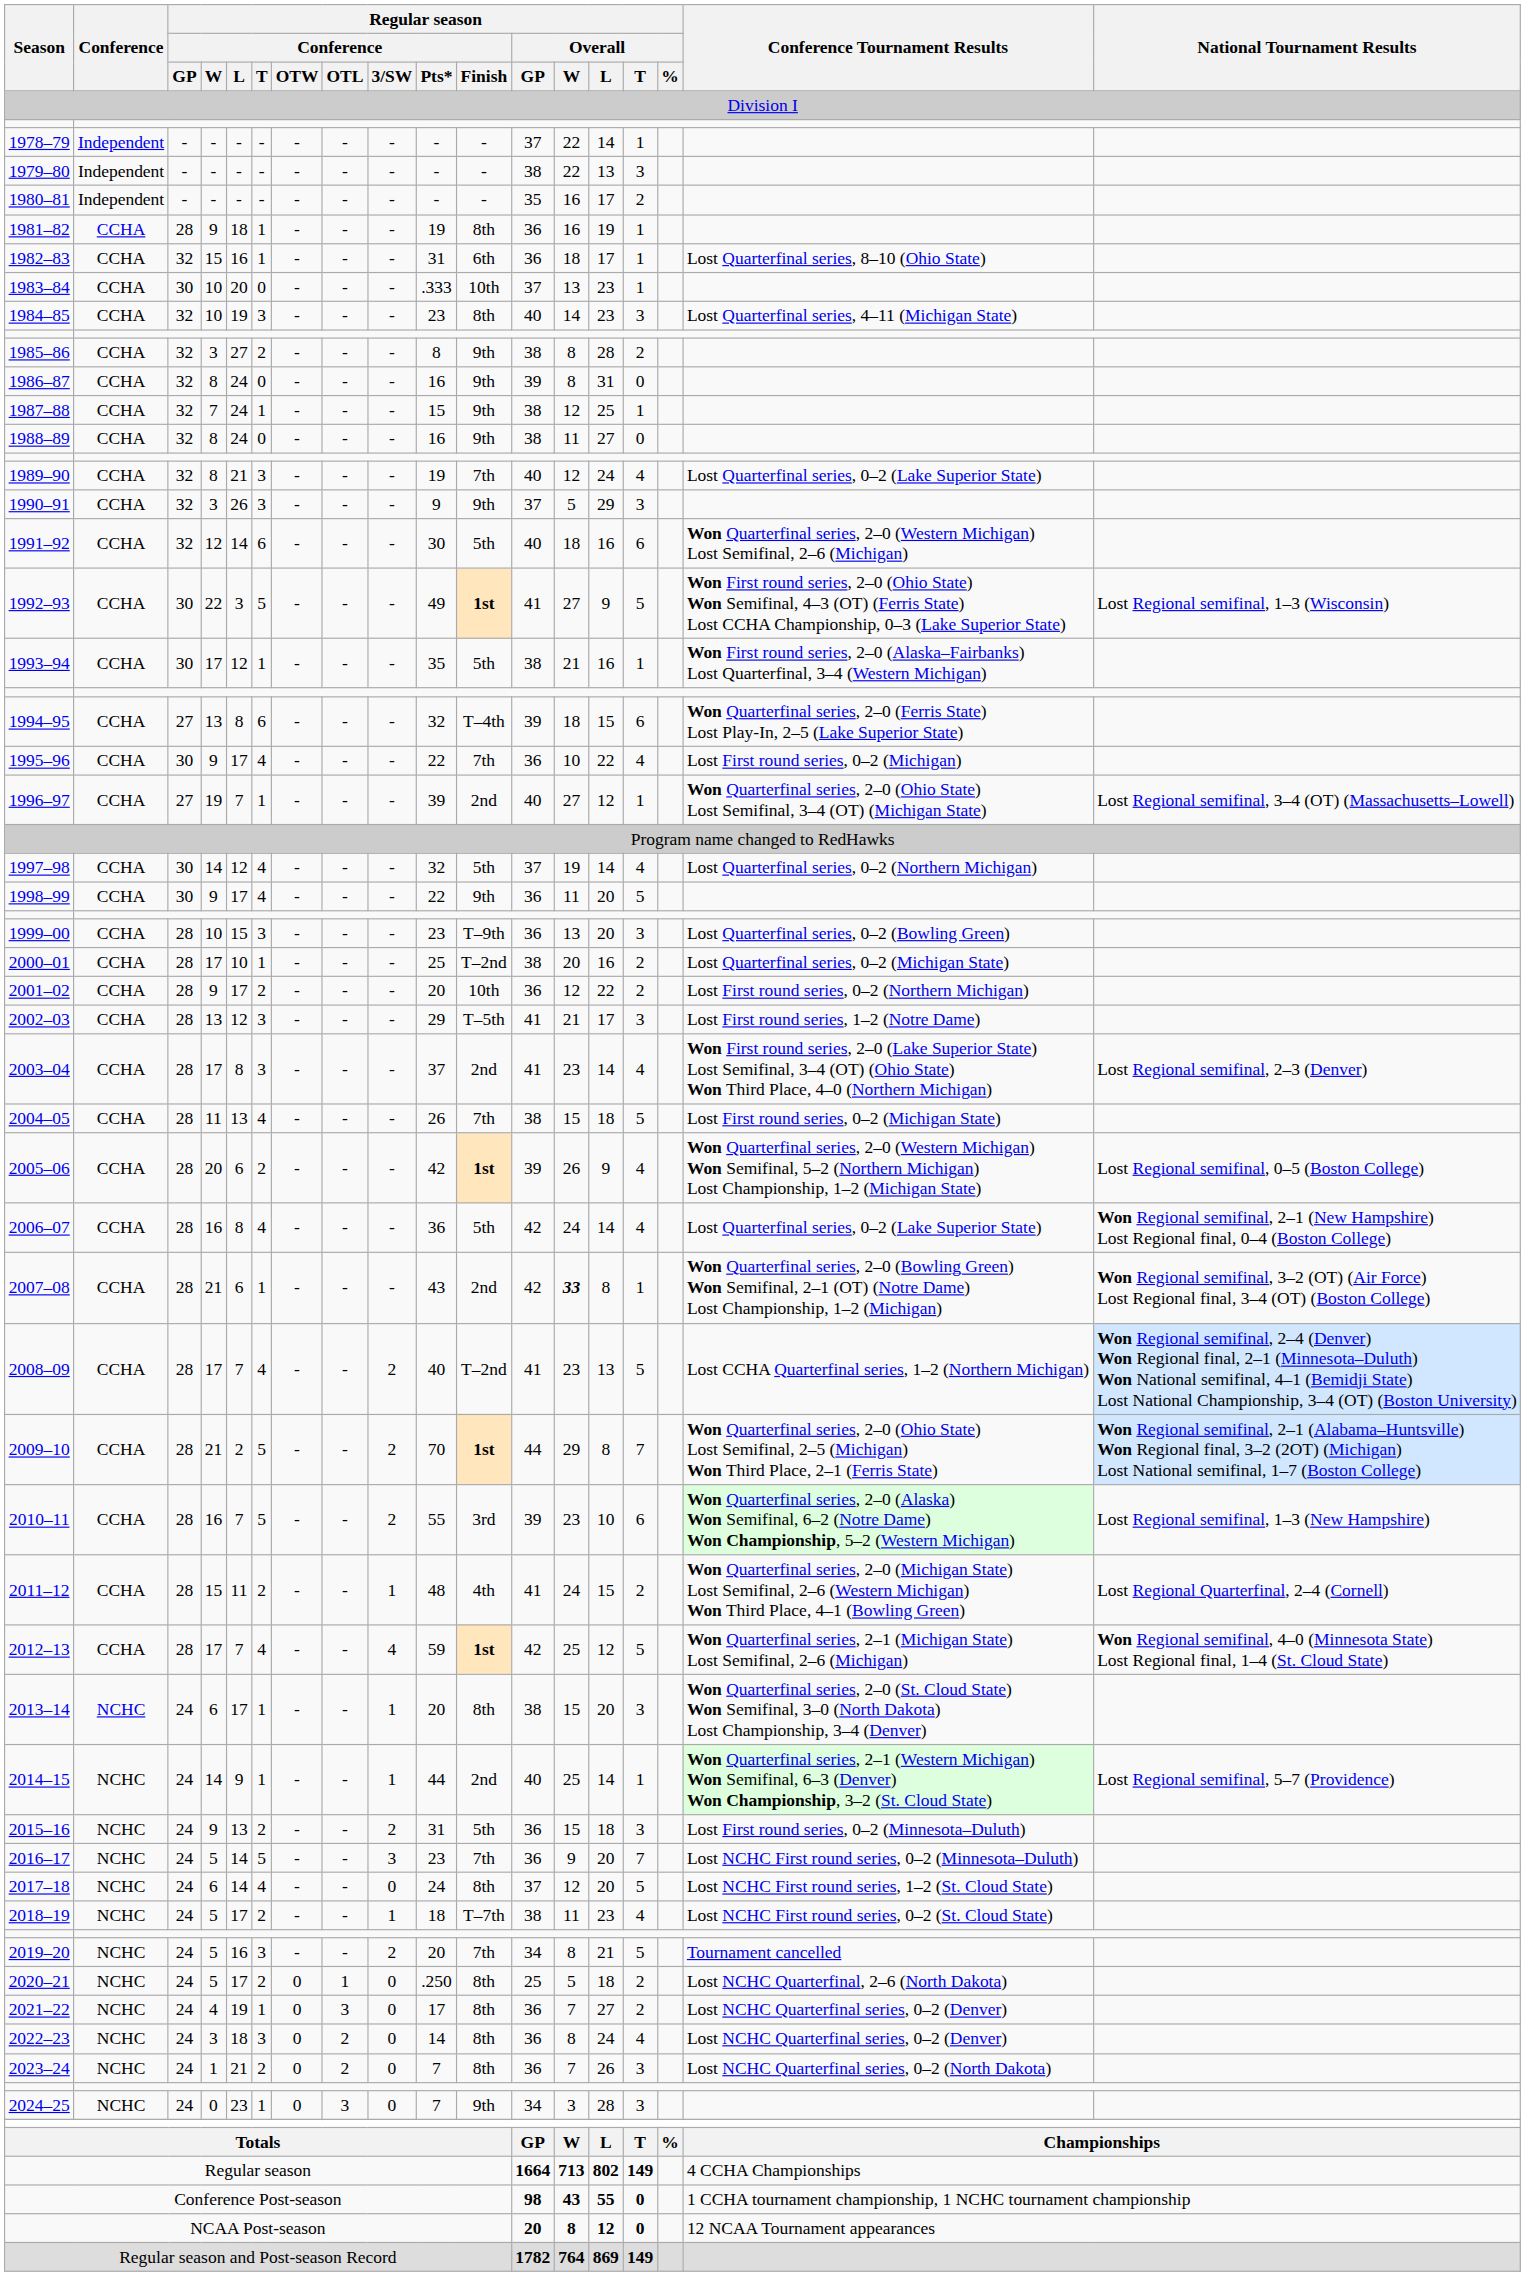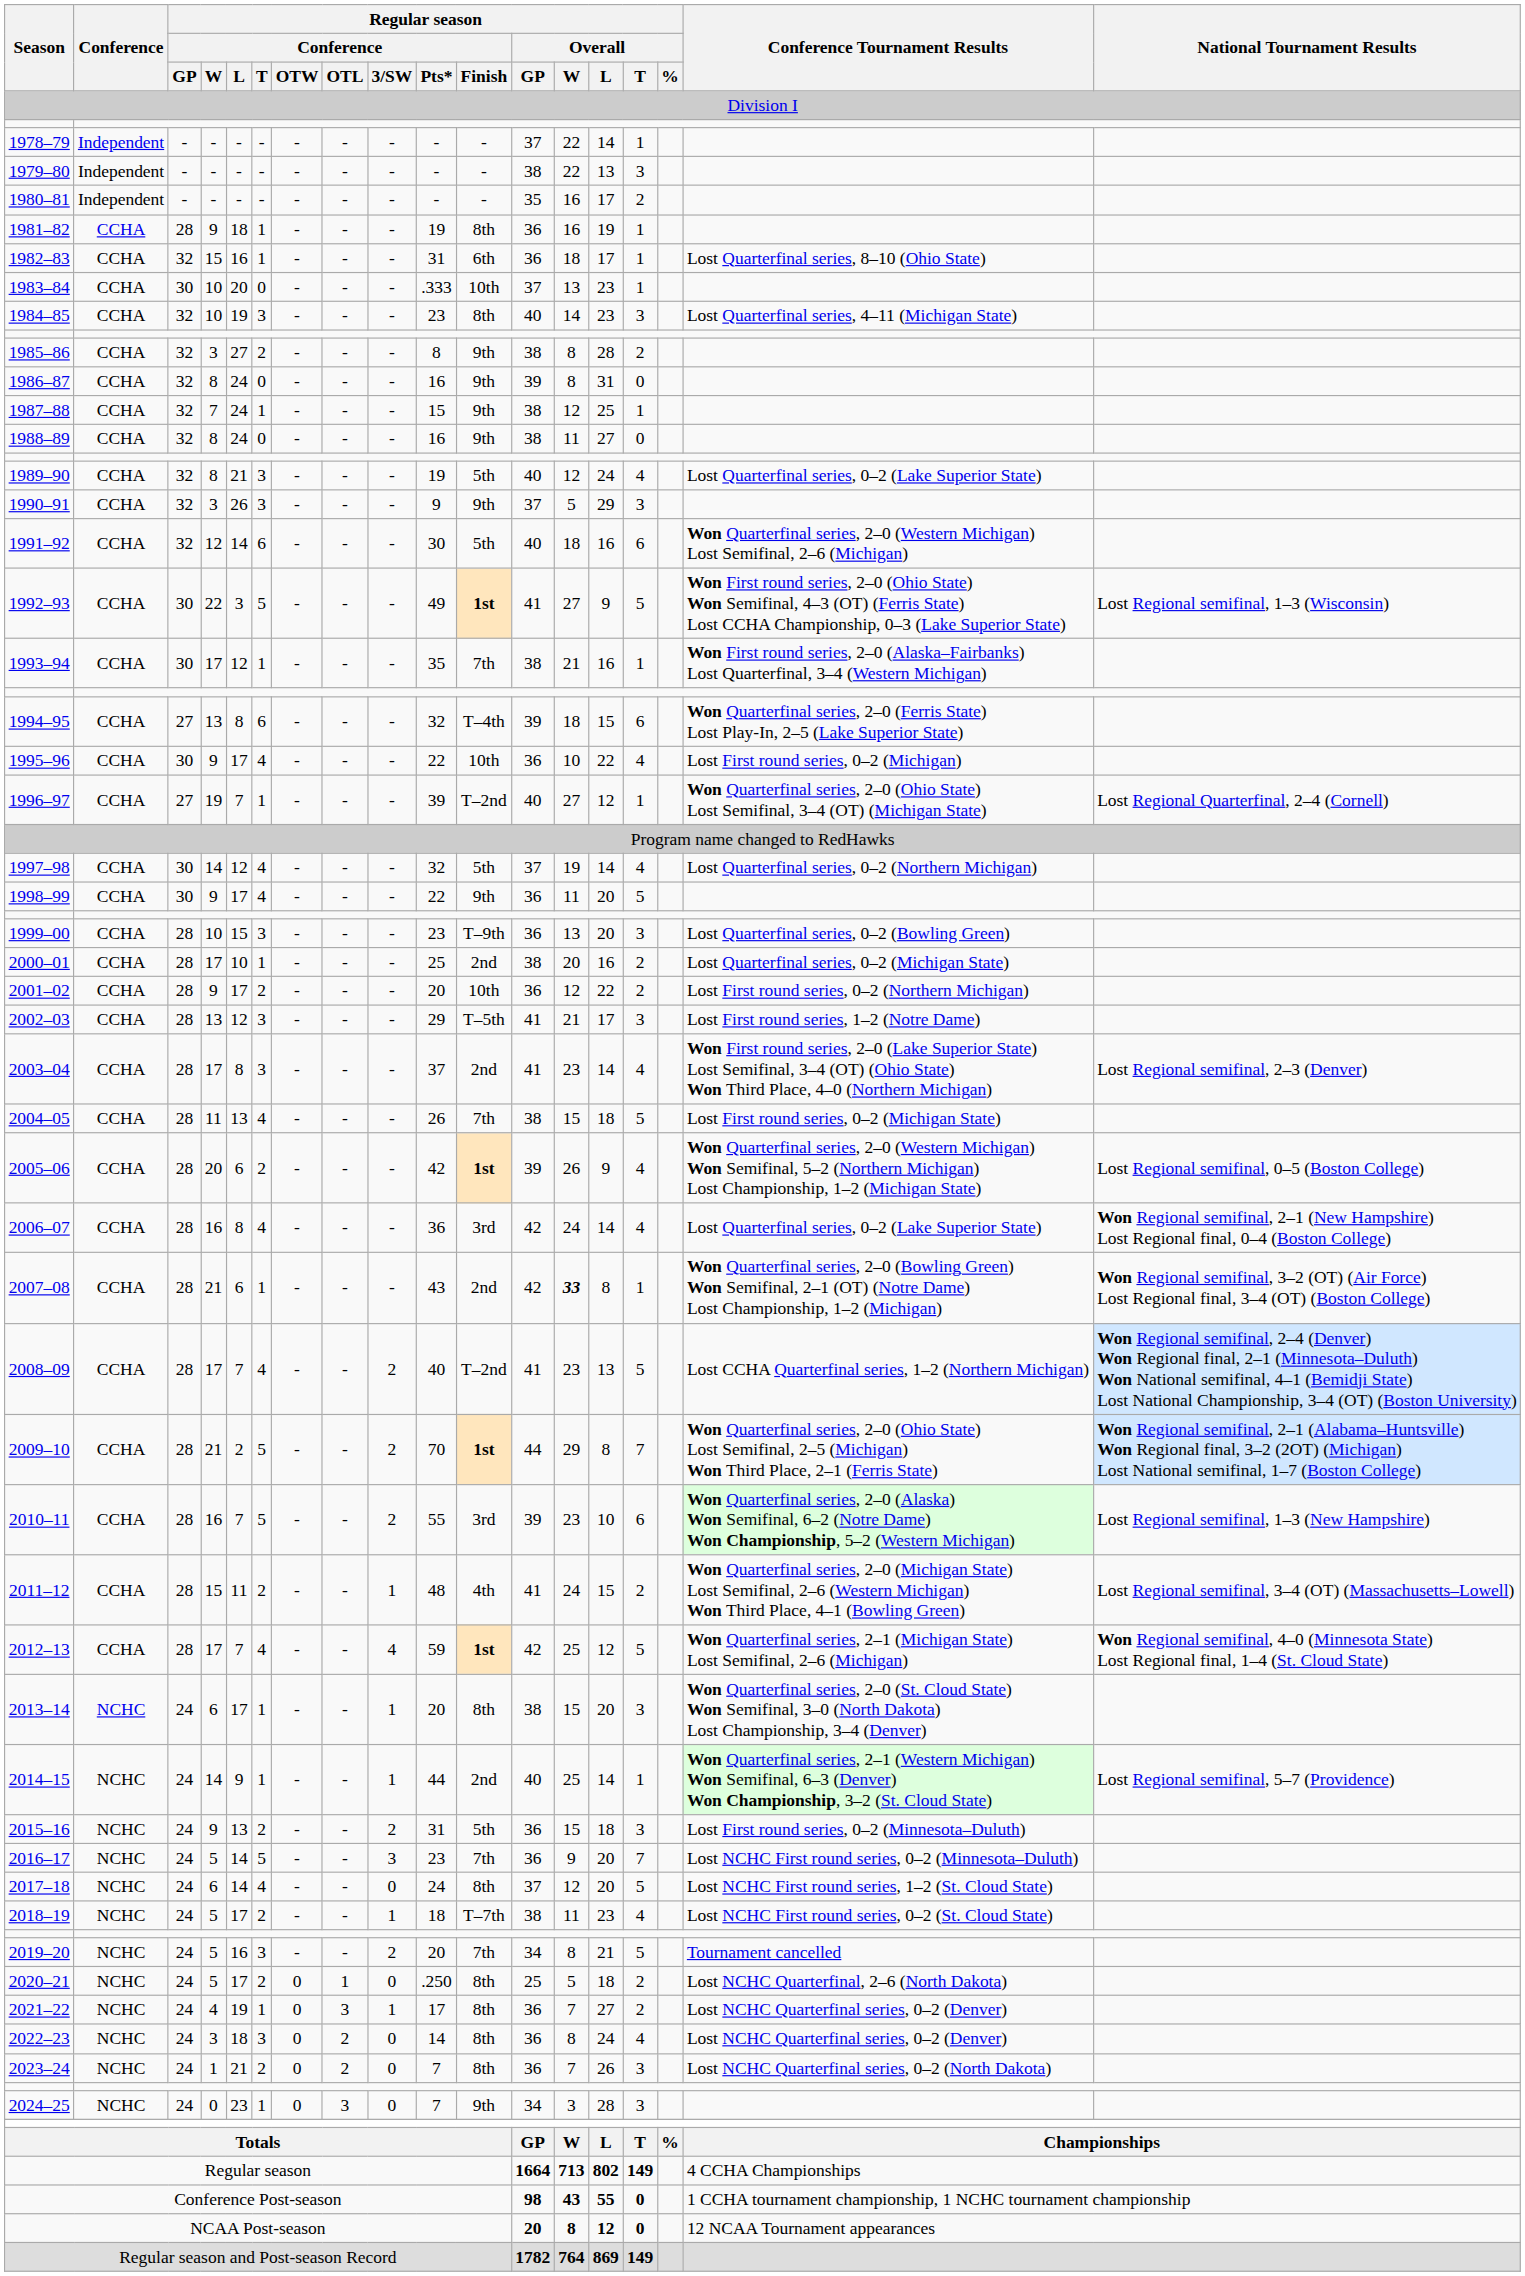(484, 475) 7th -> (484, 475) 5th
(484, 663) 5th -> (484, 663) 7th
(484, 760) 7th -> (484, 760) 10th
(484, 799) 2nd -> (484, 799) T–2nd
(1306, 799) Lost Regional semifinal, 3–4 (OT) (Massachusetts–Lowell) -> (1243, 799) Lost Regional Quarterfinal, 2–4 (Cornell)
(484, 962) T–2nd -> (484, 962) 2nd
(484, 1228) 5th -> (484, 1228) 3rd
(1243, 1589) Lost Regional Quarterfinal, 2–4 (Cornell) -> (1306, 1589) Lost Regional semifinal, 3–4 (OT) (Massachusetts–Lowell)
(392, 2010) 0 -> (392, 2010) 1
